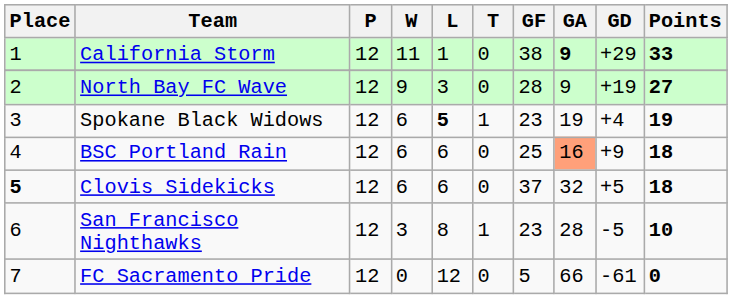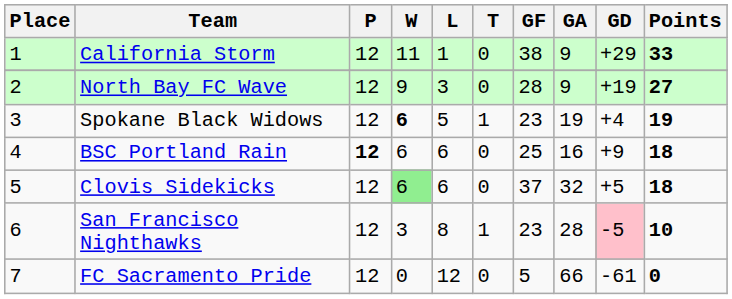(565, 54) bold -> (565, 54) normal
(402, 120) normal -> (402, 120) bold
(443, 120) bold -> (443, 120) normal
(367, 154) normal -> (367, 154) bold
(571, 154) lightsalmon background -> (571, 154) no background
(16, 187) bold -> (16, 187) normal
(402, 187) no background -> (402, 187) lightgreen background
(612, 231) no background -> (612, 231) pink background
